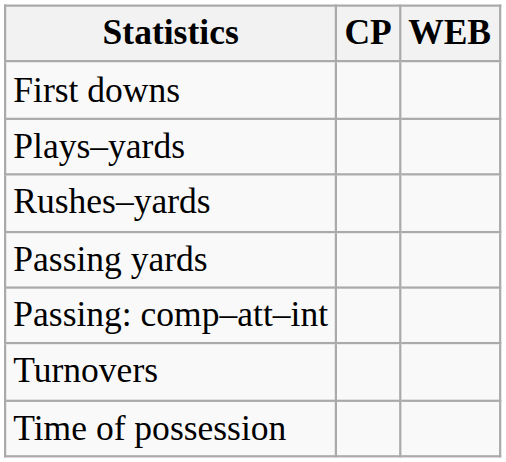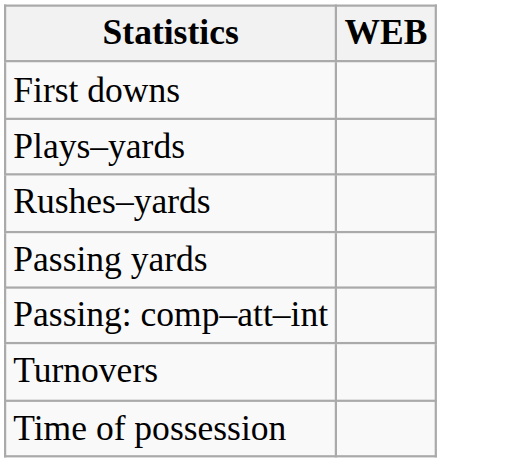- column: (368, 33)
